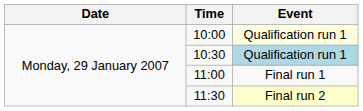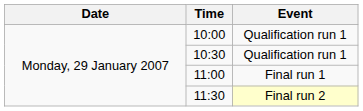(295, 34) lightyellow background -> (295, 34) no background
(295, 55) lightblue background -> (295, 55) no background
